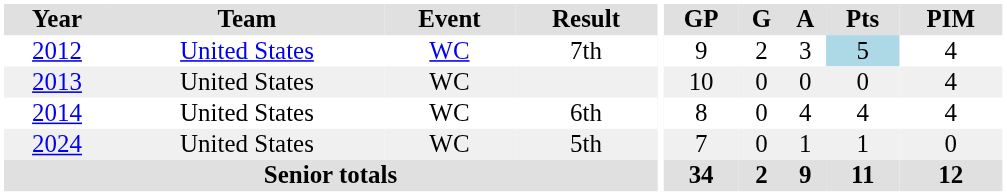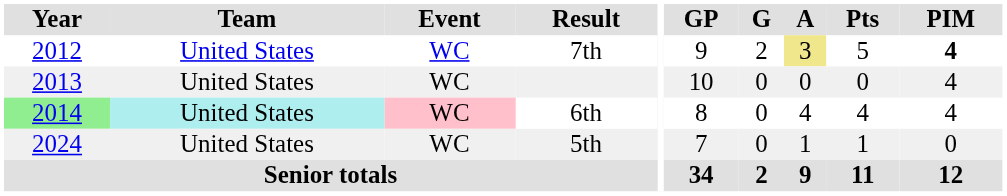(805, 50) no background -> (805, 50) khaki background
(863, 50) lightblue background -> (863, 50) no background
(951, 50) normal -> (951, 50) bold
(57, 112) no background -> (57, 112) lightgreen background
(247, 112) no background -> (247, 112) paleturquoise background
(449, 112) no background -> (449, 112) pink background
